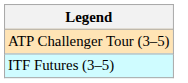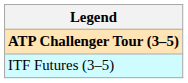(89, 41) normal -> (93, 41) bold
